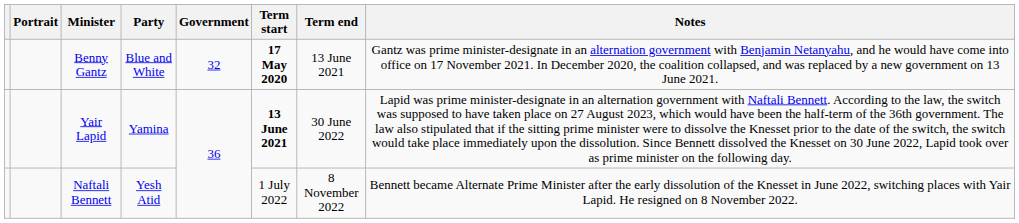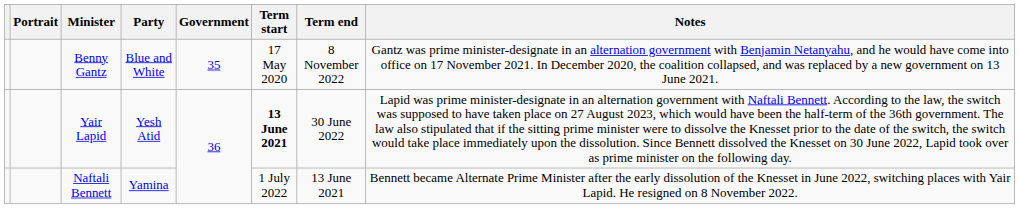(214, 64) 32 -> (214, 64) 35
(274, 64) bold -> (274, 64) normal
(331, 64) 13 June 2021 -> (331, 64) 8 November 2022
(149, 128) Yamina -> (149, 128) Yesh Atid
(149, 193) Yesh Atid -> (149, 185) Yamina
(331, 193) 8 November 2022 -> (331, 185) 13 June 2021
